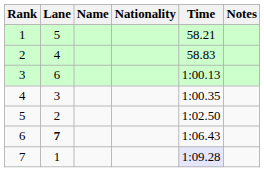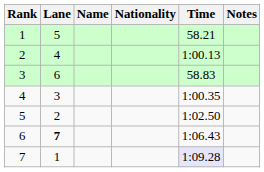(201, 55) 58.83 -> (201, 55) 1:00.13
(201, 75) 1:00.13 -> (201, 75) 58.83
